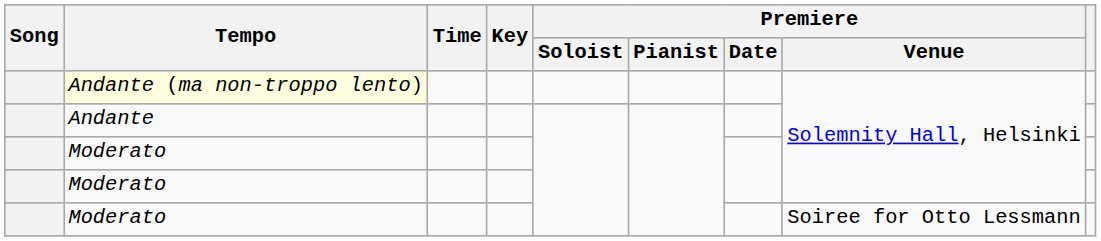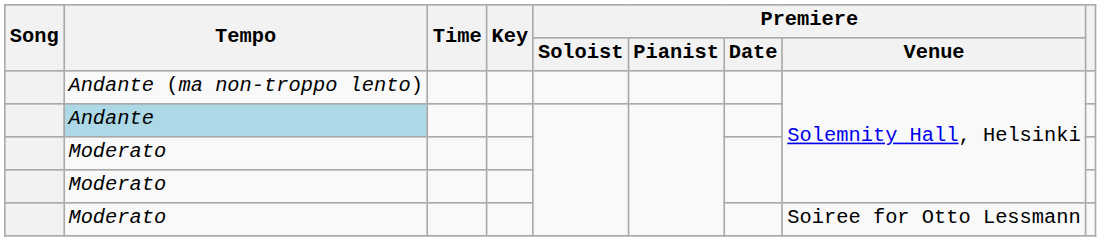(246, 87) lightyellow background -> (246, 87) no background
(111, 120) no background -> (111, 120) lightblue background
